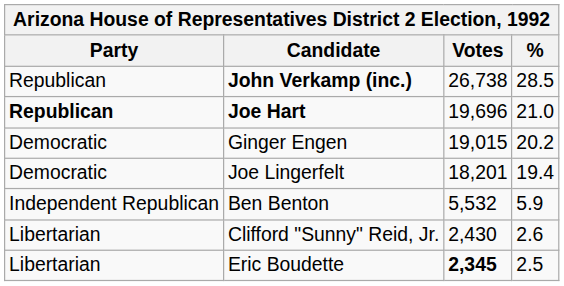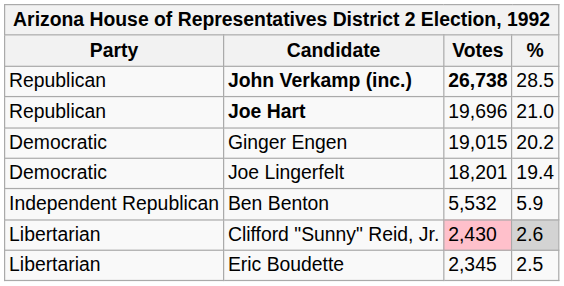(478, 81) normal -> (478, 81) bold
(61, 111) bold -> (58, 111) normal
(472, 234) no background -> (472, 234) pink background
(530, 234) no background -> (530, 234) lightgrey background
(472, 265) bold -> (472, 265) normal
